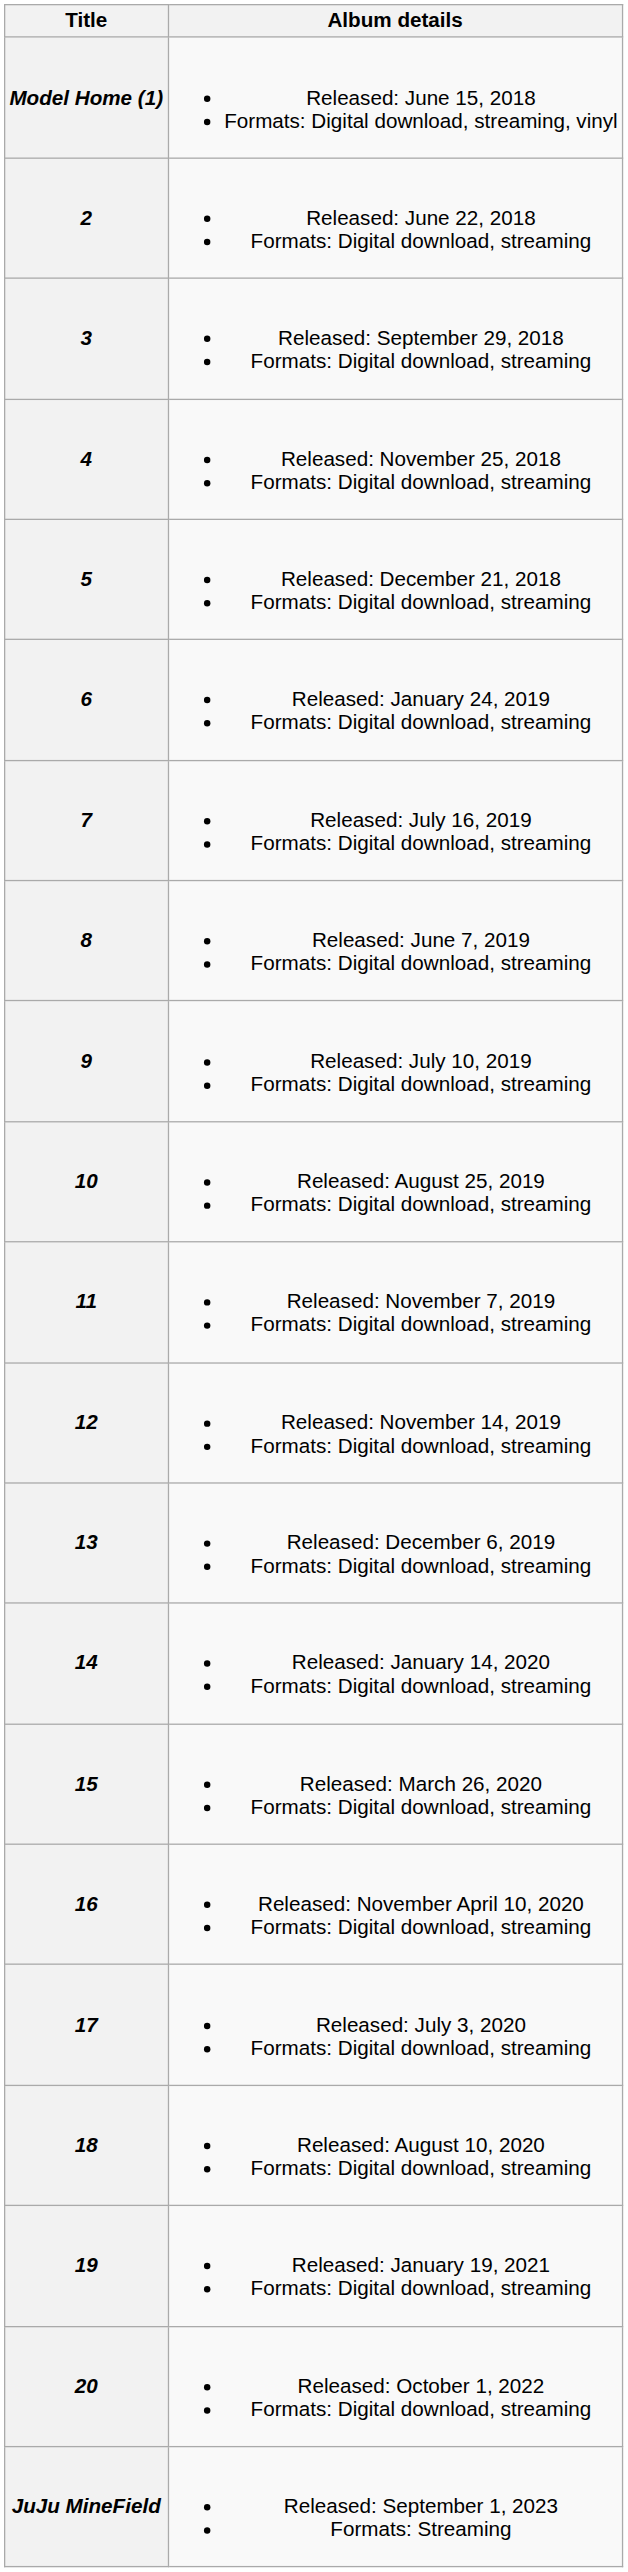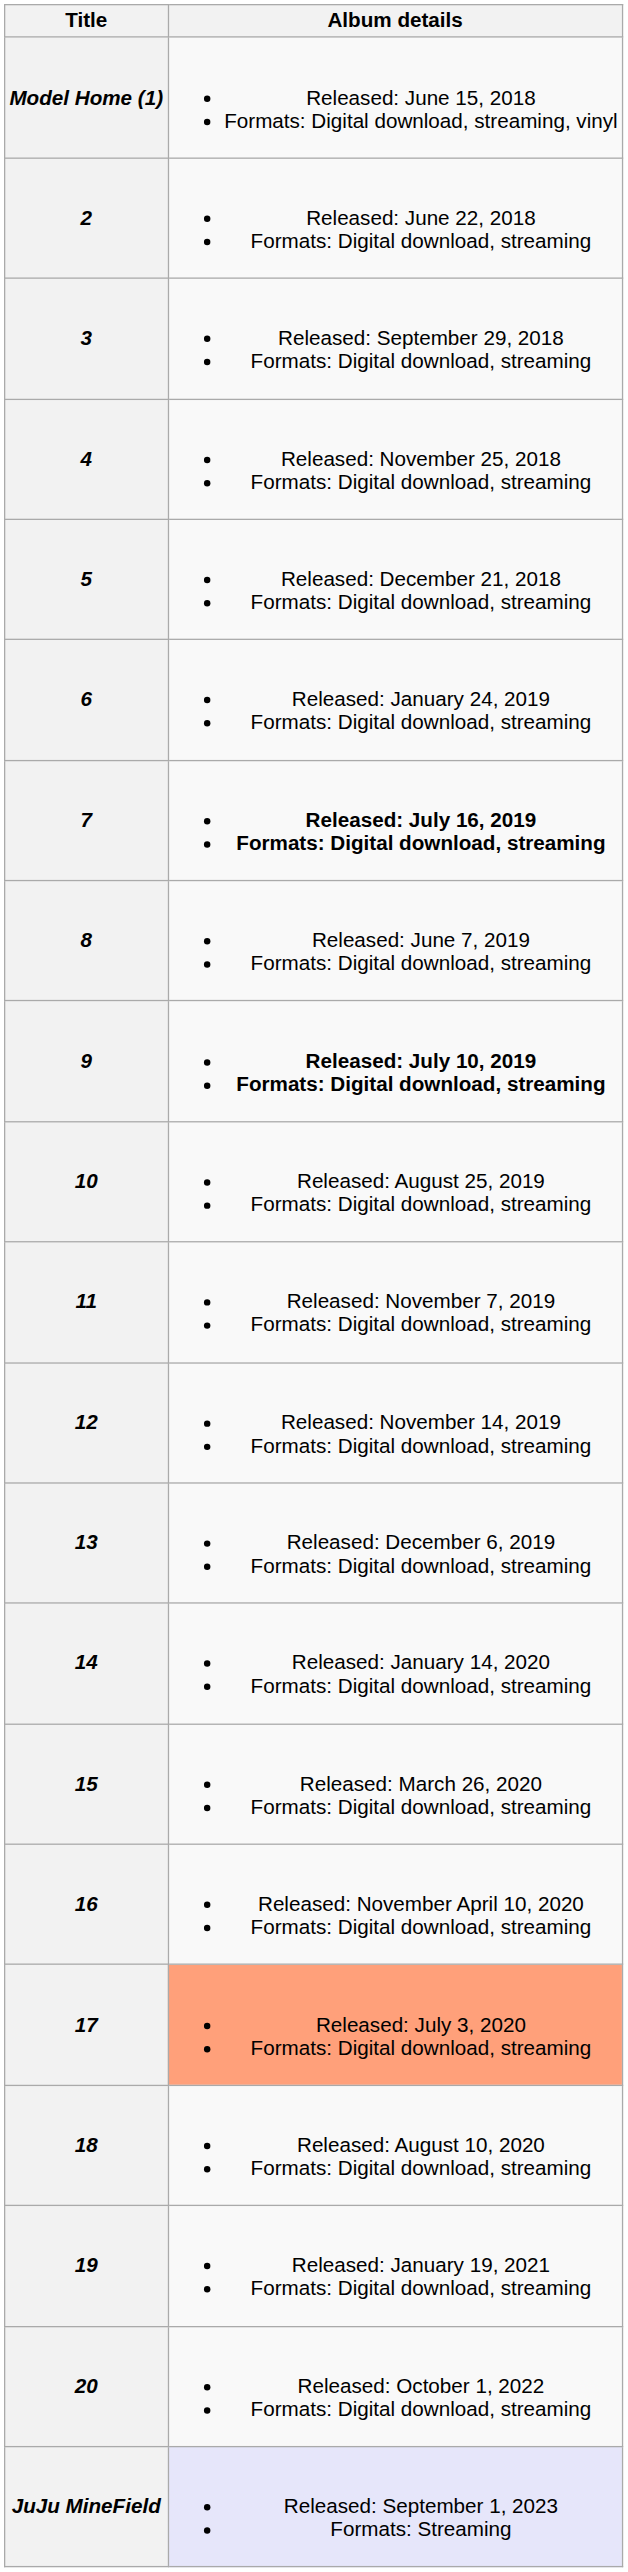(395, 832) normal -> (395, 832) bold
(395, 1073) normal -> (395, 1073) bold
(395, 2036) no background -> (395, 2036) lightsalmon background
(395, 2518) no background -> (395, 2518) lavender background
